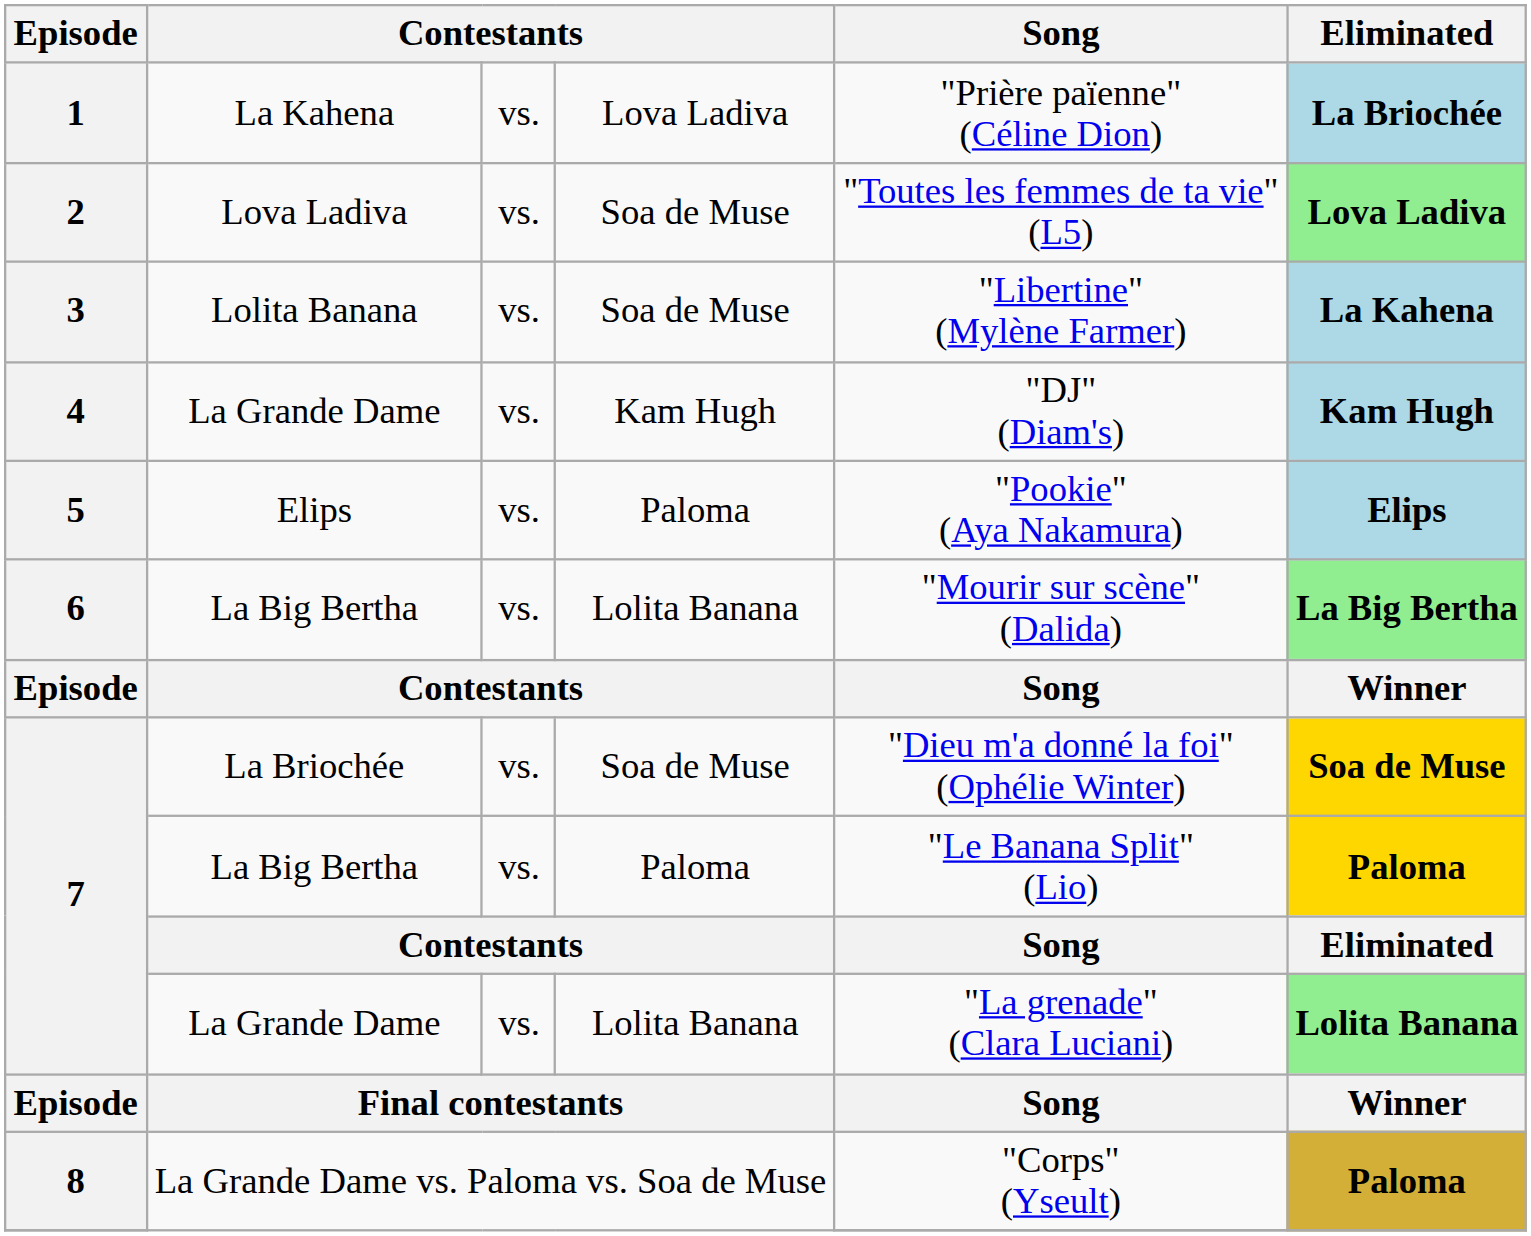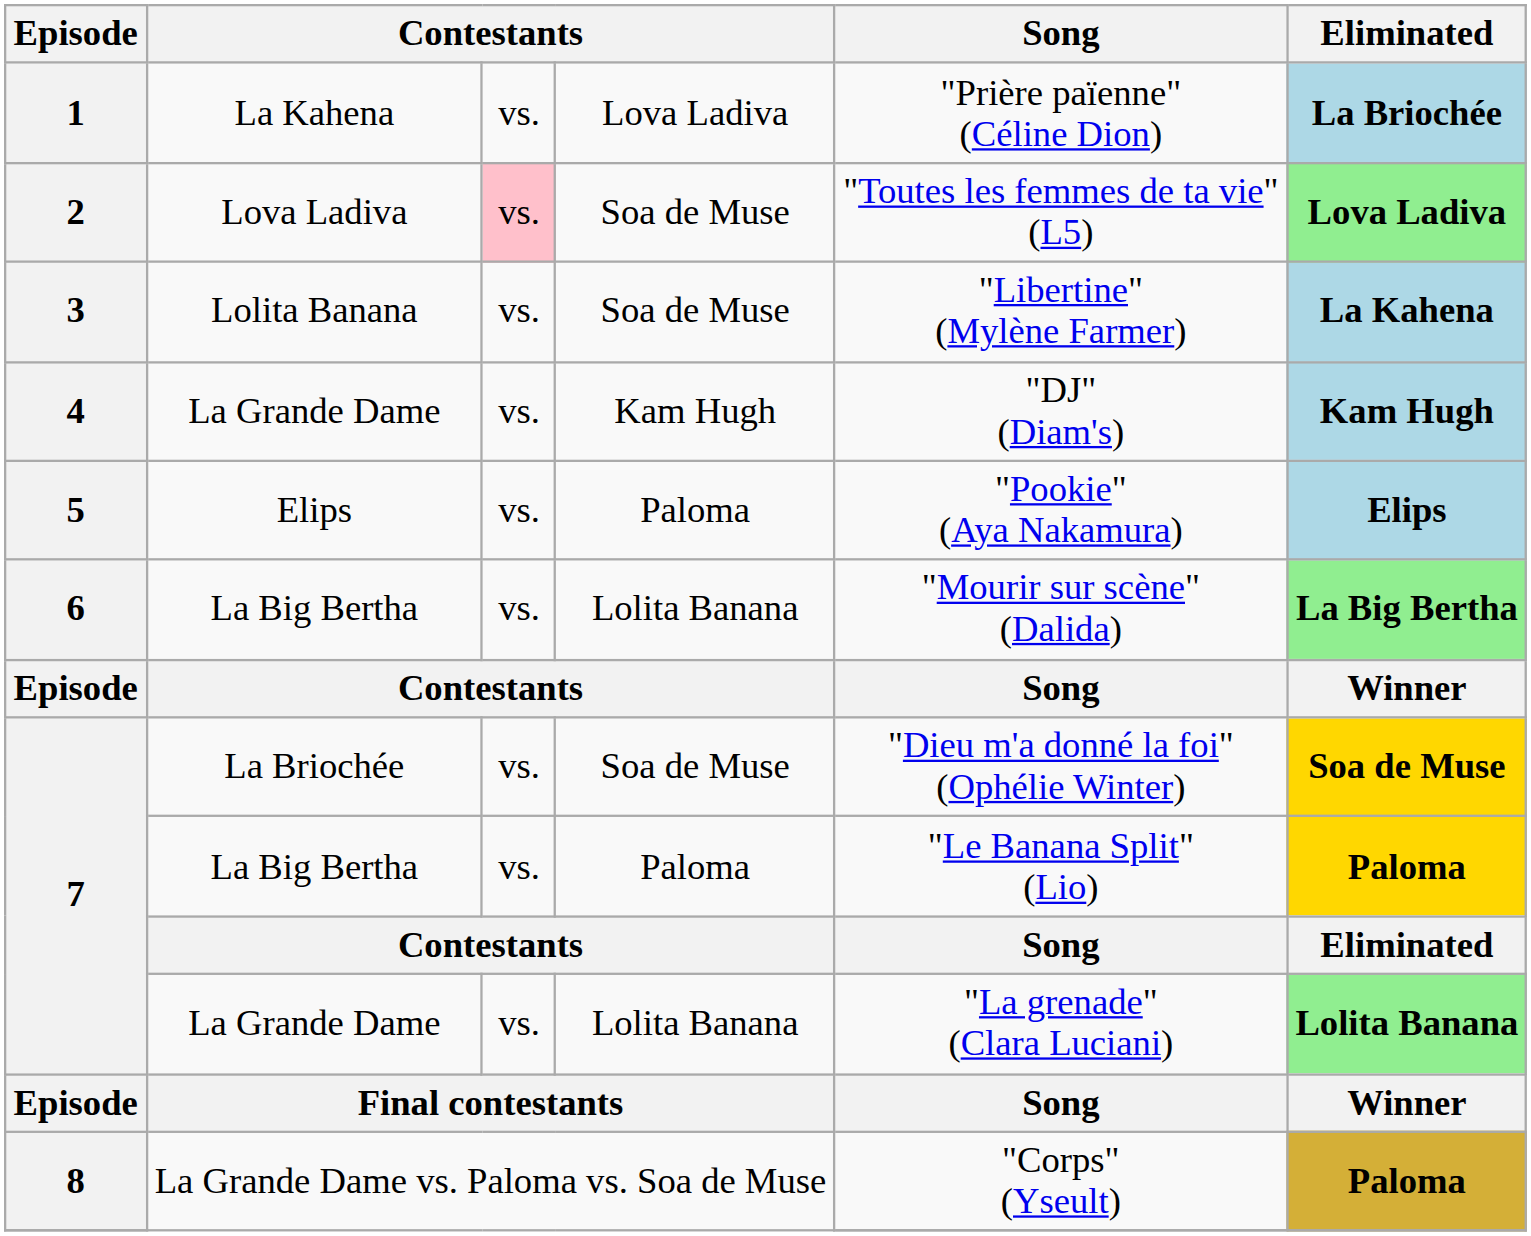(519, 211) no background -> (519, 211) pink background
